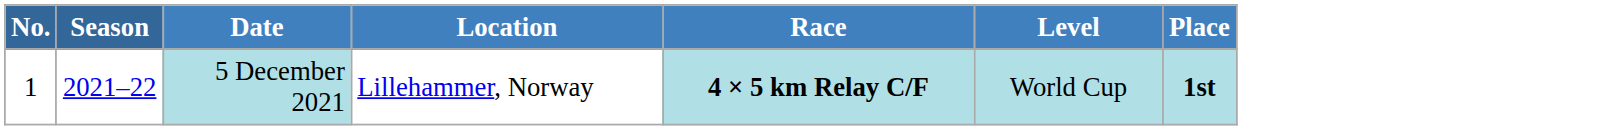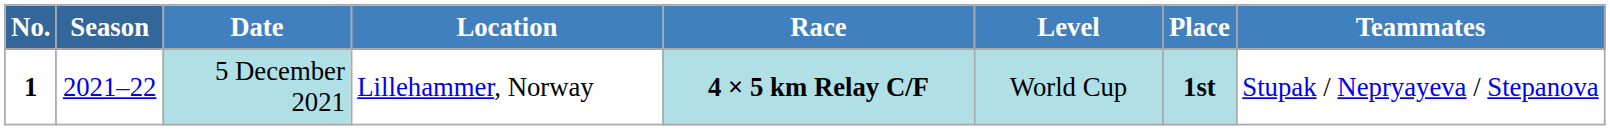+ column: (1420, 26)
(31, 86) normal -> (31, 86) bold
